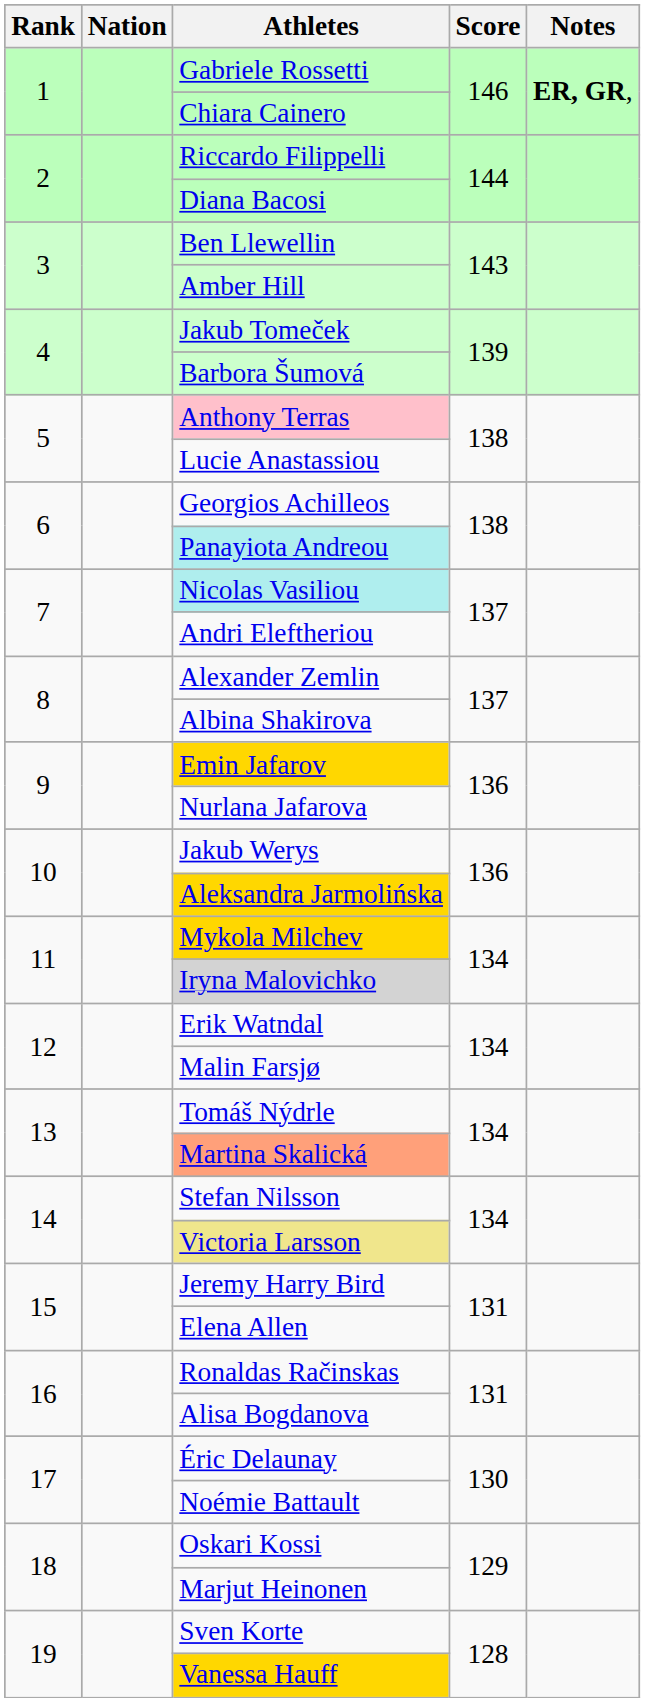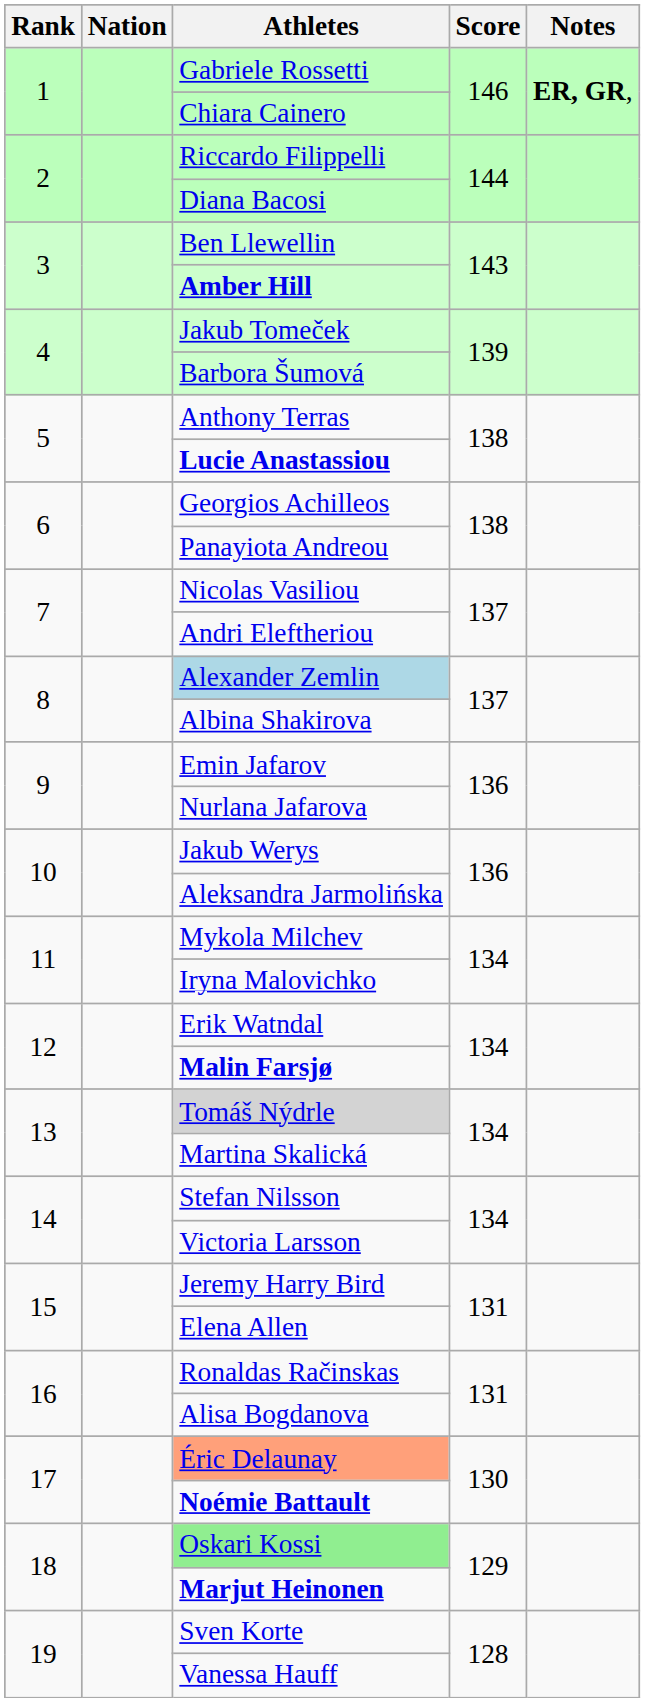(242, 286) normal -> (246, 286) bold
(264, 416) pink background -> (264, 416) no background
(279, 460) normal -> (285, 460) bold
(284, 546) paleturquoise background -> (284, 546) no background
(269, 590) paleturquoise background -> (269, 590) no background
(279, 677) no background -> (279, 677) lightblue background
(253, 763) gold background -> (253, 763) no background
(311, 894) gold background -> (311, 894) no background
(271, 937) gold background -> (271, 937) no background
(278, 980) lightgrey background -> (278, 980) no background
(250, 1067) normal -> (256, 1067) bold
(257, 1110) no background -> (257, 1110) lightgrey background
(273, 1154) lightsalmon background -> (273, 1154) no background
(270, 1241) khaki background -> (270, 1241) no background
(258, 1458) no background -> (258, 1458) lightsalmon background
(269, 1501) normal -> (275, 1501) bold
(250, 1544) no background -> (250, 1544) lightgreen background
(273, 1588) normal -> (282, 1588) bold
(258, 1675) gold background -> (258, 1675) no background
